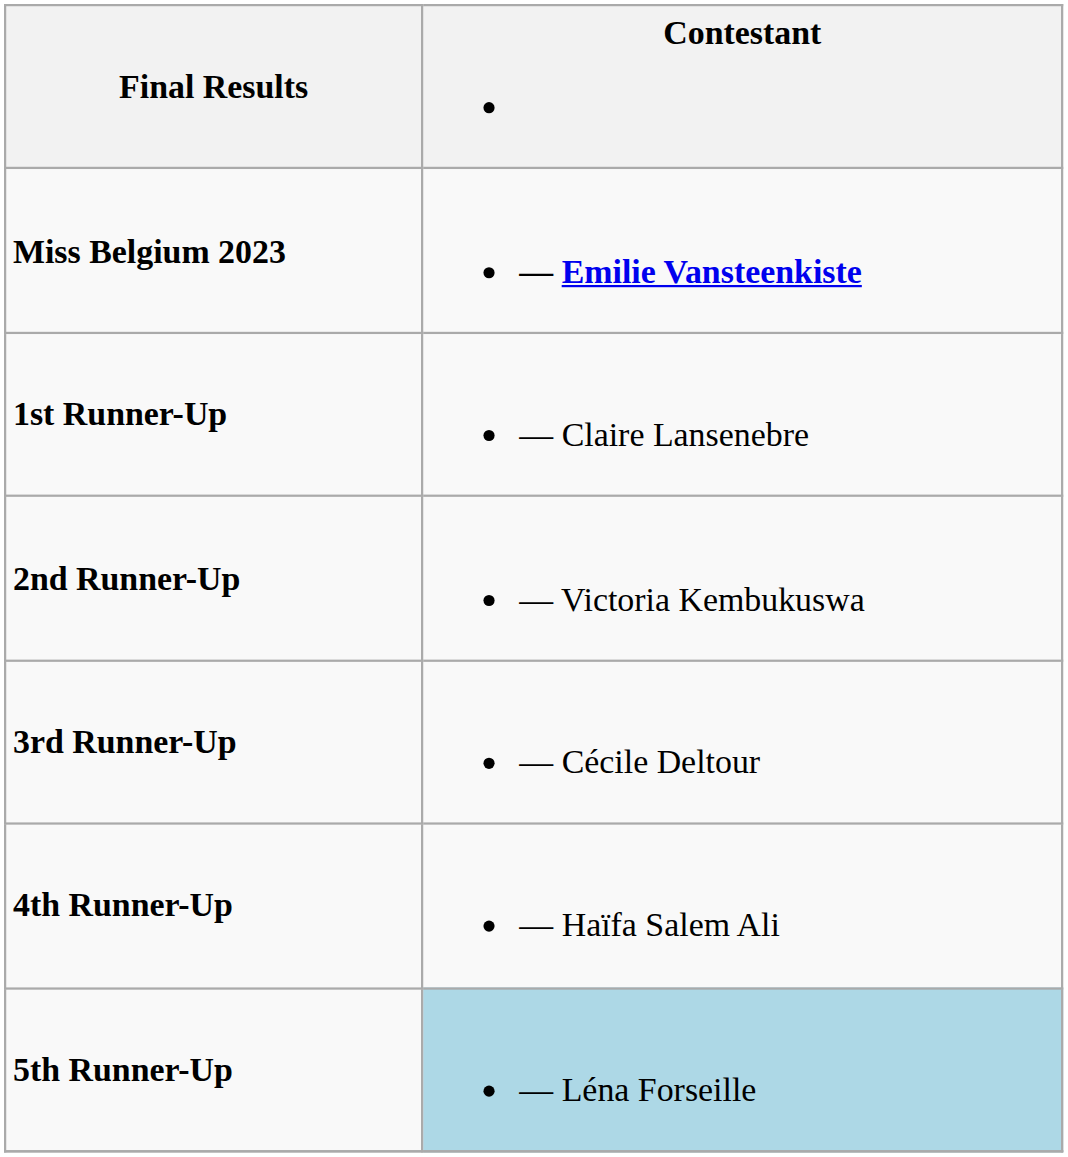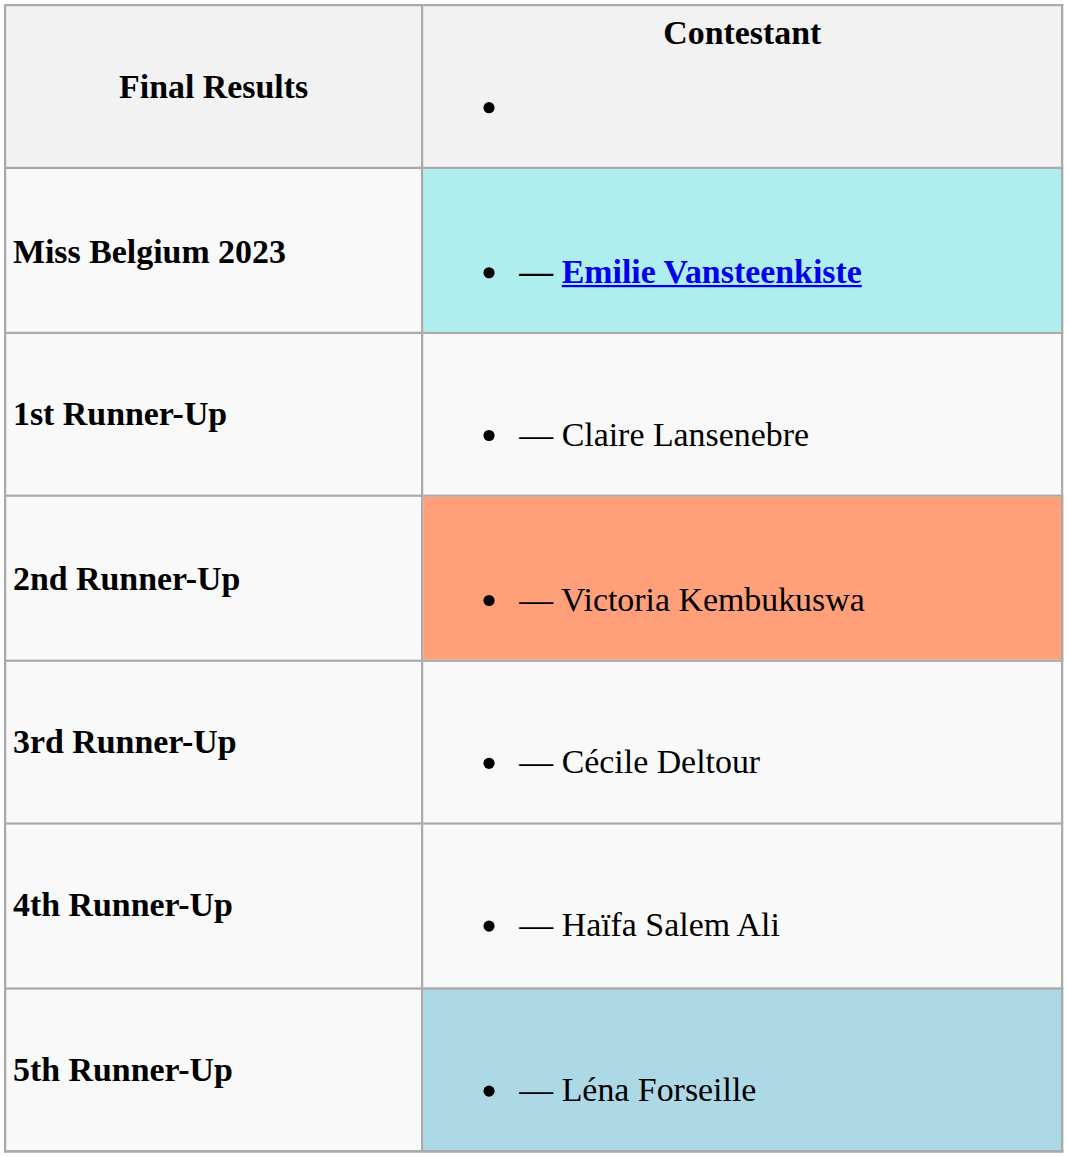(742, 271) no background -> (742, 271) paleturquoise background
(742, 599) no background -> (742, 599) lightsalmon background
